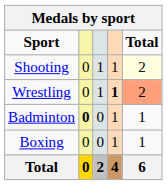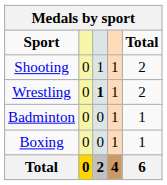(142, 67) lightyellow background -> (142, 67) no background
(100, 92) normal -> (100, 92) bold
(115, 92) bold -> (115, 92) normal
(142, 92) lightsalmon background -> (142, 92) no background
(86, 117) bold -> (86, 117) normal
